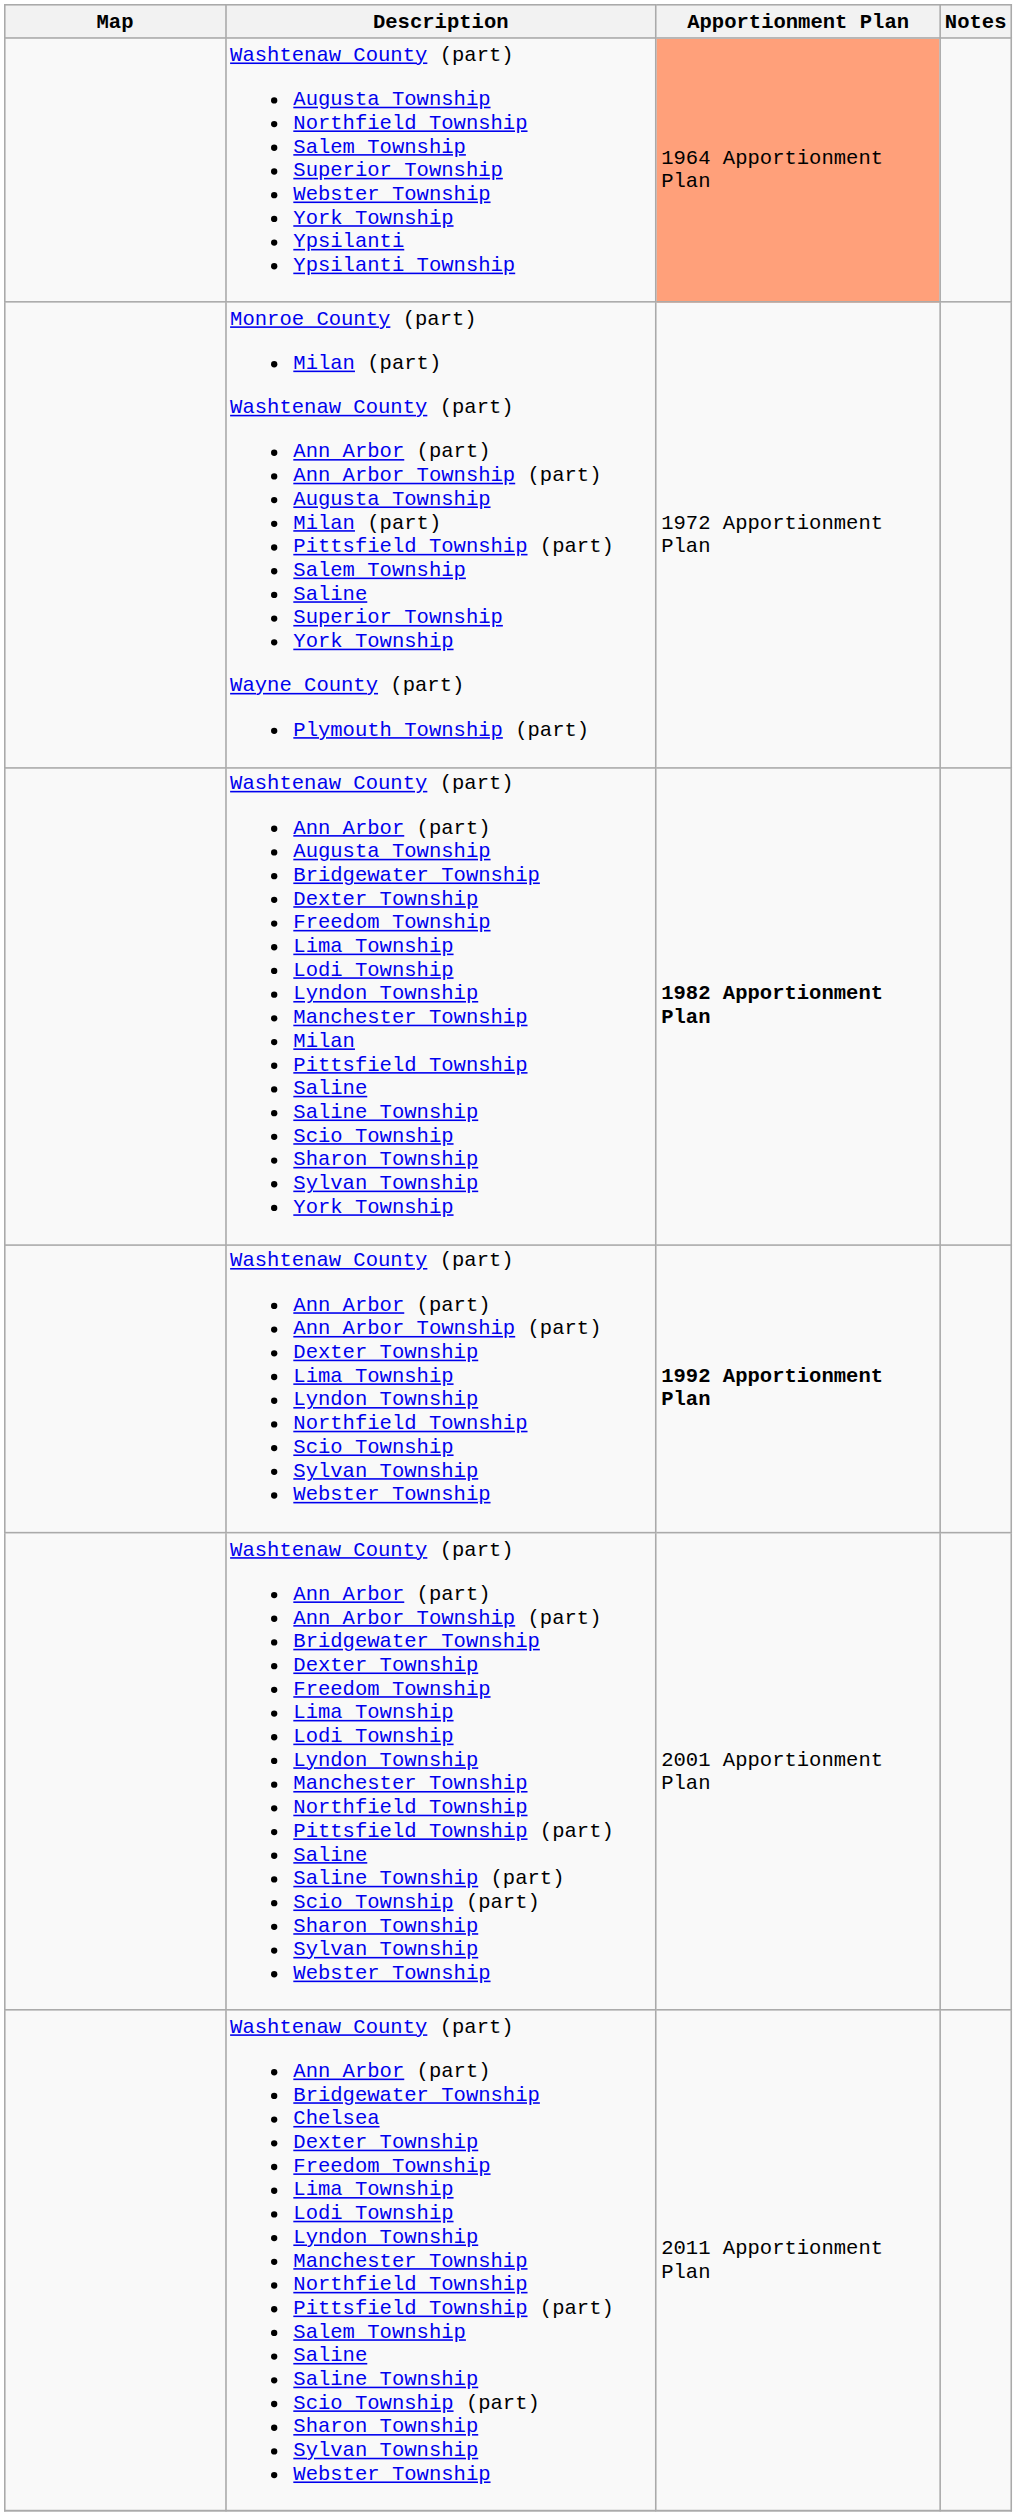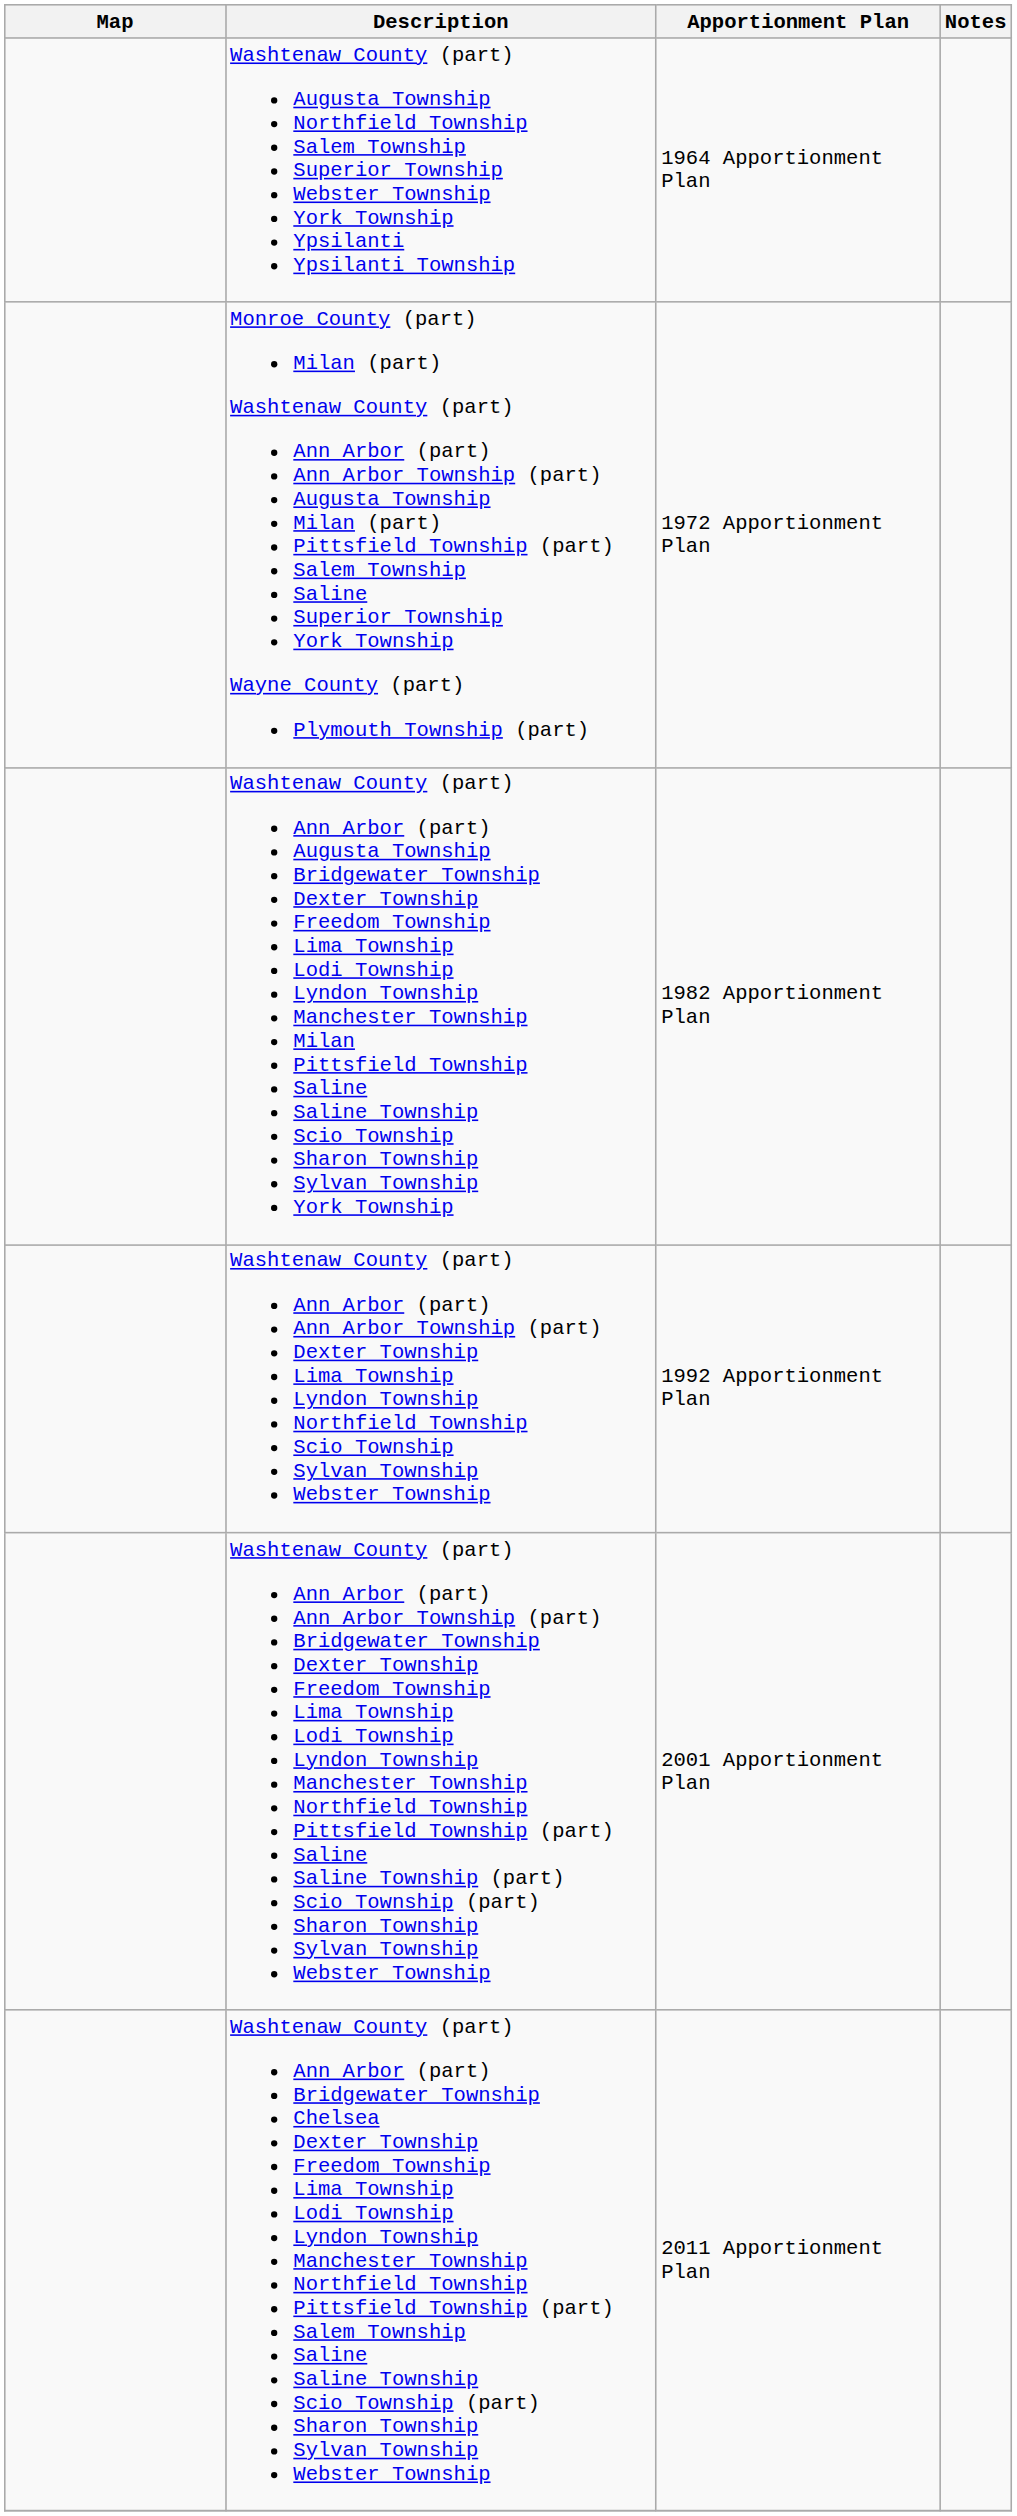(772, 170) lightsalmon background -> (772, 170) no background
(772, 1006) bold -> (772, 1006) normal
(772, 1389) bold -> (772, 1389) normal
